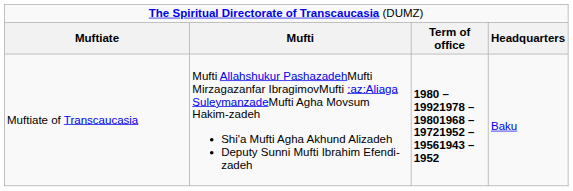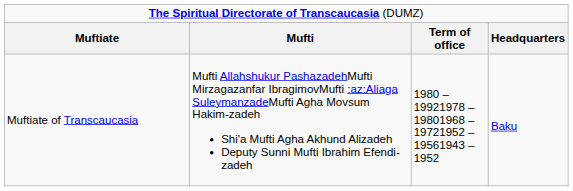(444, 126) bold -> (444, 126) normal
